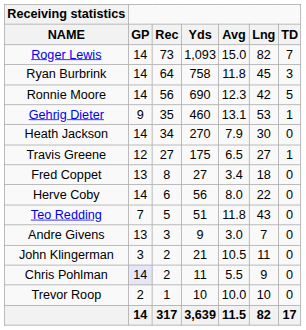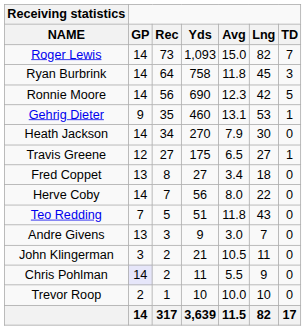(167, 194) 6 -> (167, 194) 7
